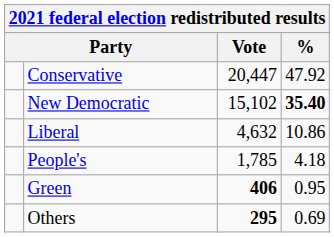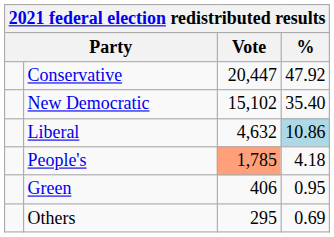(305, 103) bold -> (305, 103) normal
(305, 132) no background -> (305, 132) lightblue background
(257, 160) no background -> (257, 160) lightsalmon background
(264, 189) bold -> (264, 189) normal
(264, 217) bold -> (264, 217) normal
